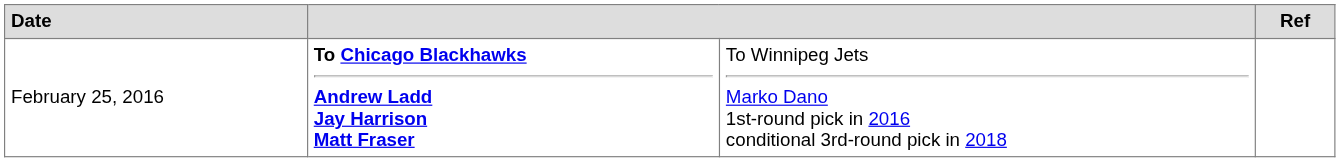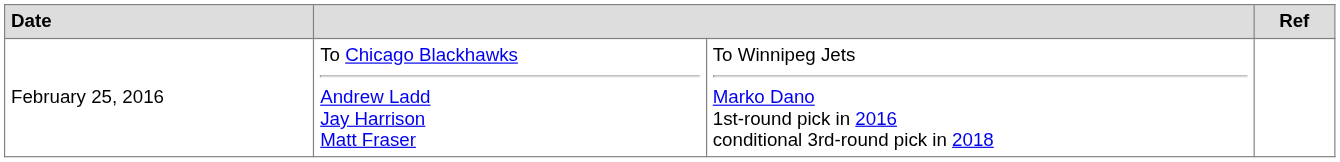(513, 97) bold -> (510, 97) normal
